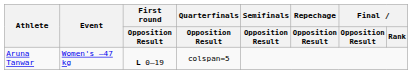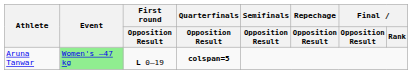(87, 58) no background -> (87, 58) lightgreen background
(209, 58) normal -> (209, 58) bold
